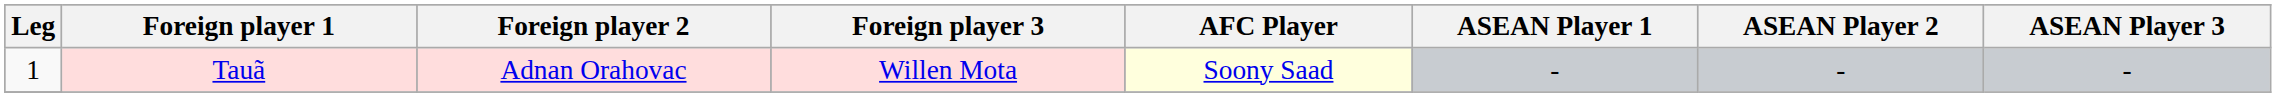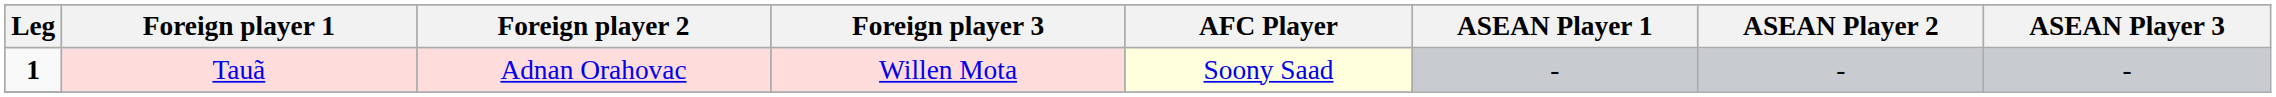(33, 69) normal -> (33, 69) bold
